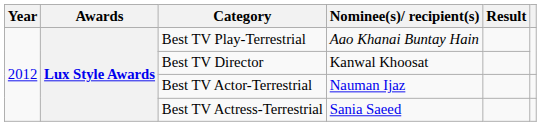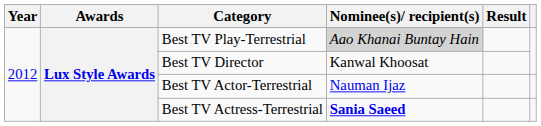(404, 39) no background -> (404, 39) lightgrey background
(366, 109) normal -> (368, 109) bold
